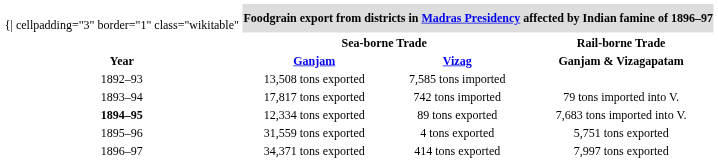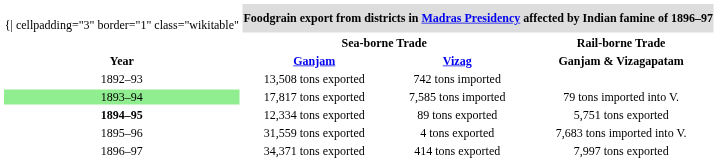(457, 79) 7,585 tons imported -> (457, 79) 742 tons imported
(122, 97) no background -> (122, 97) lightgreen background
(457, 97) 742 tons imported -> (457, 97) 7,585 tons imported
(621, 115) 7,683 tons imported into V. -> (621, 115) 5,751 tons exported
(621, 133) 5,751 tons exported -> (621, 133) 7,683 tons imported into V.
